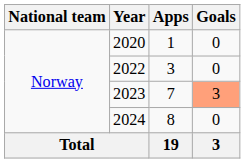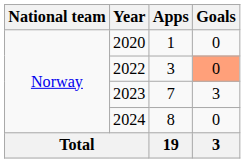(216, 68) no background -> (216, 68) lightsalmon background
(216, 94) lightsalmon background -> (216, 94) no background
